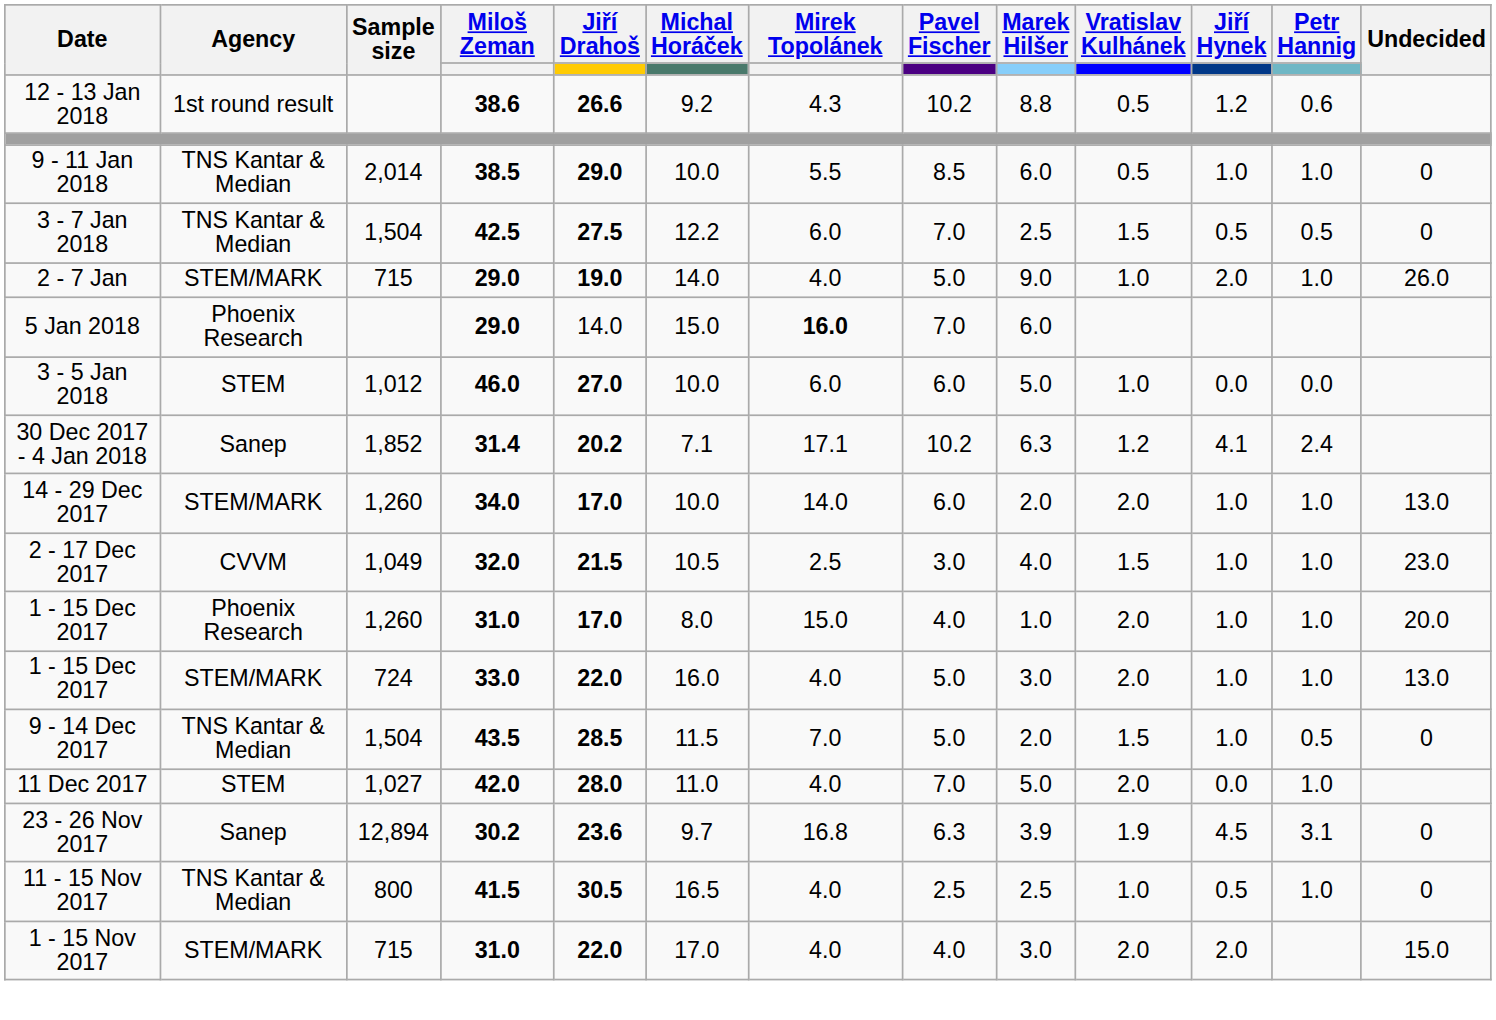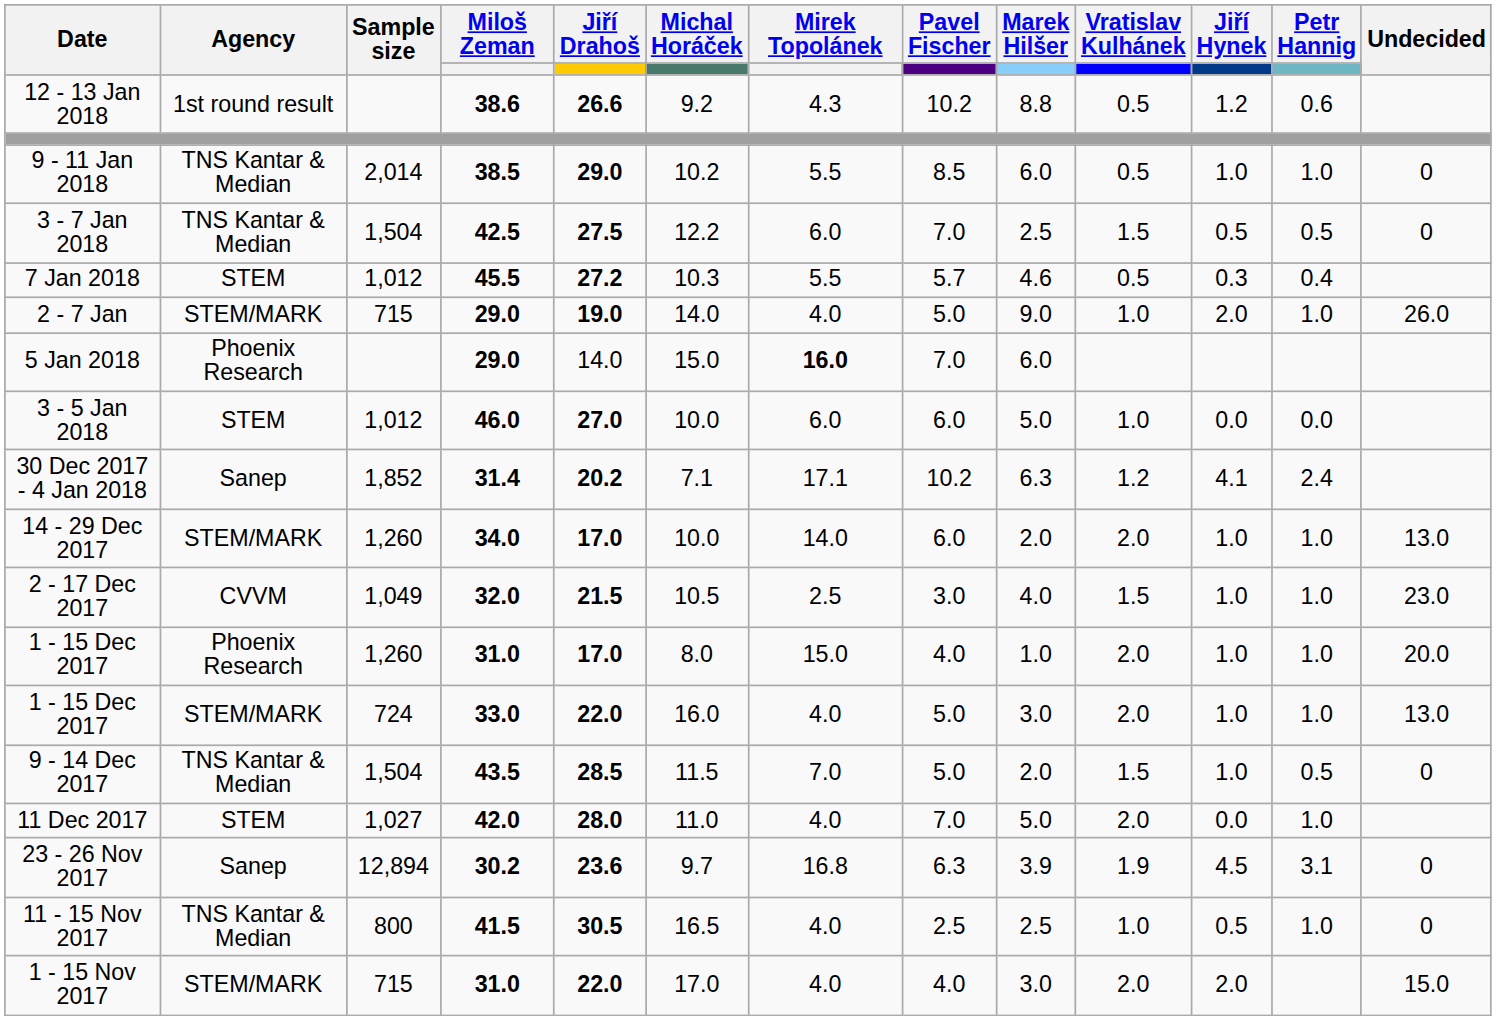(697, 173) 10.0 -> (697, 173) 10.2
+ row: (82, 279)
